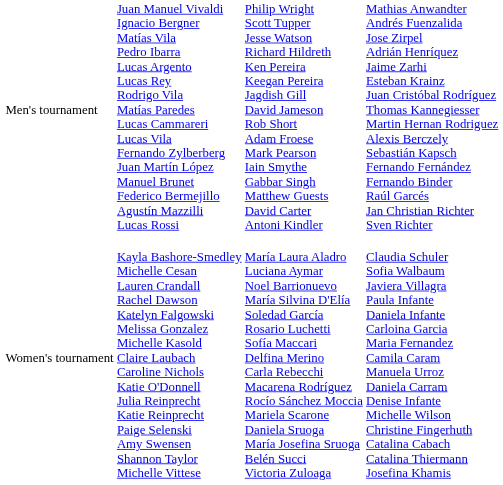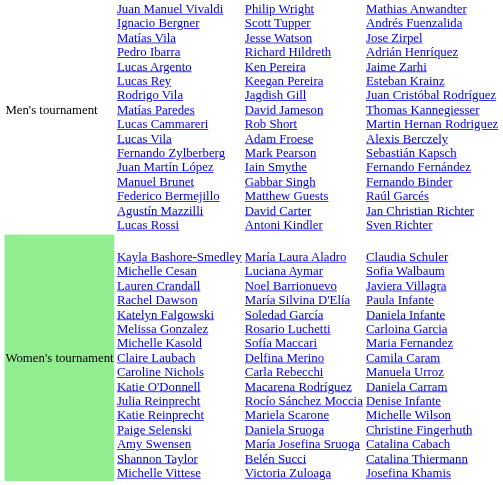(60, 357) no background -> (60, 357) lightgreen background
